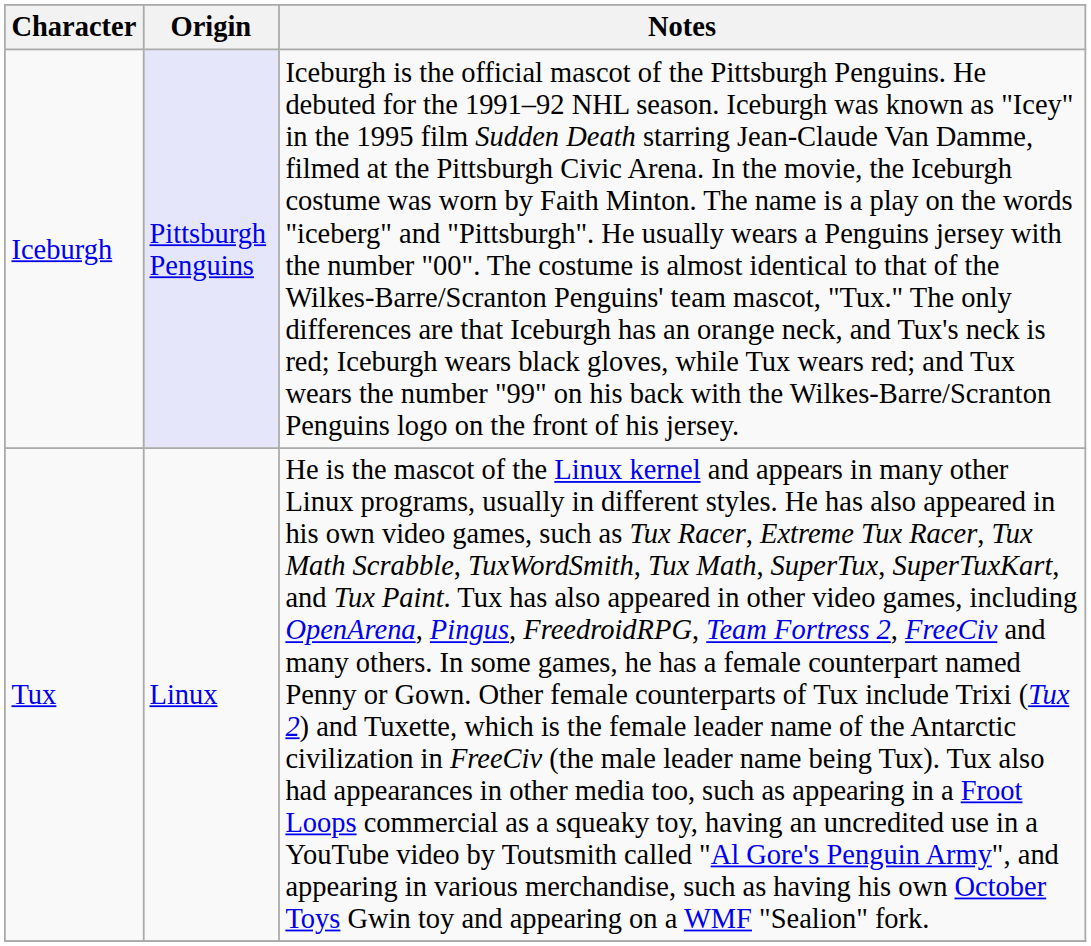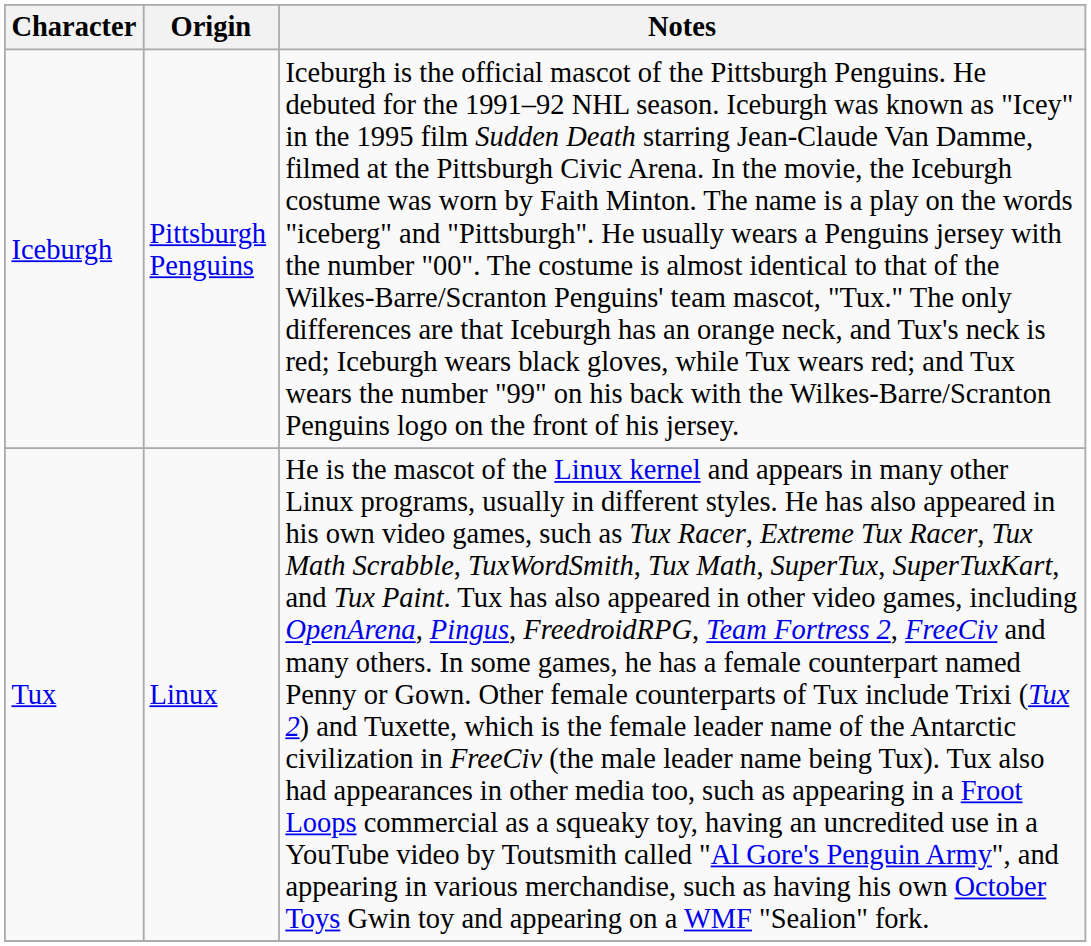(208, 248) lavender background -> (208, 248) no background
